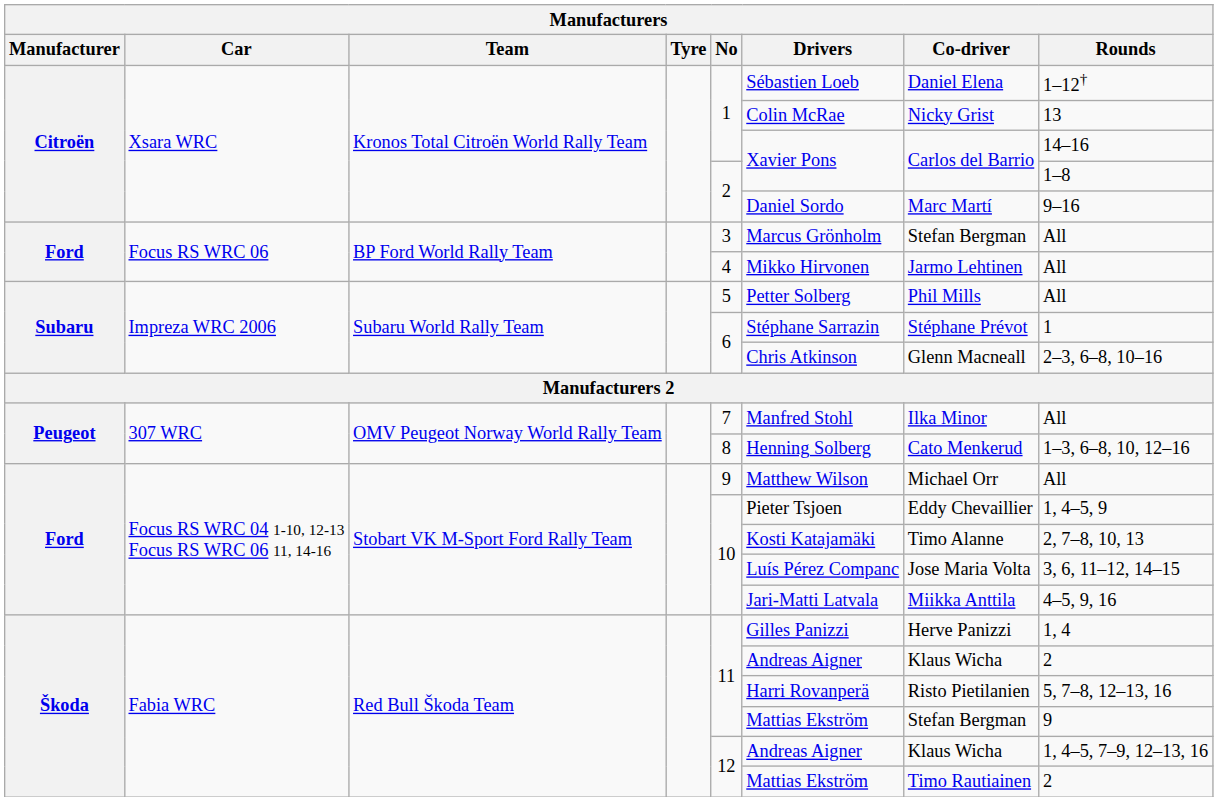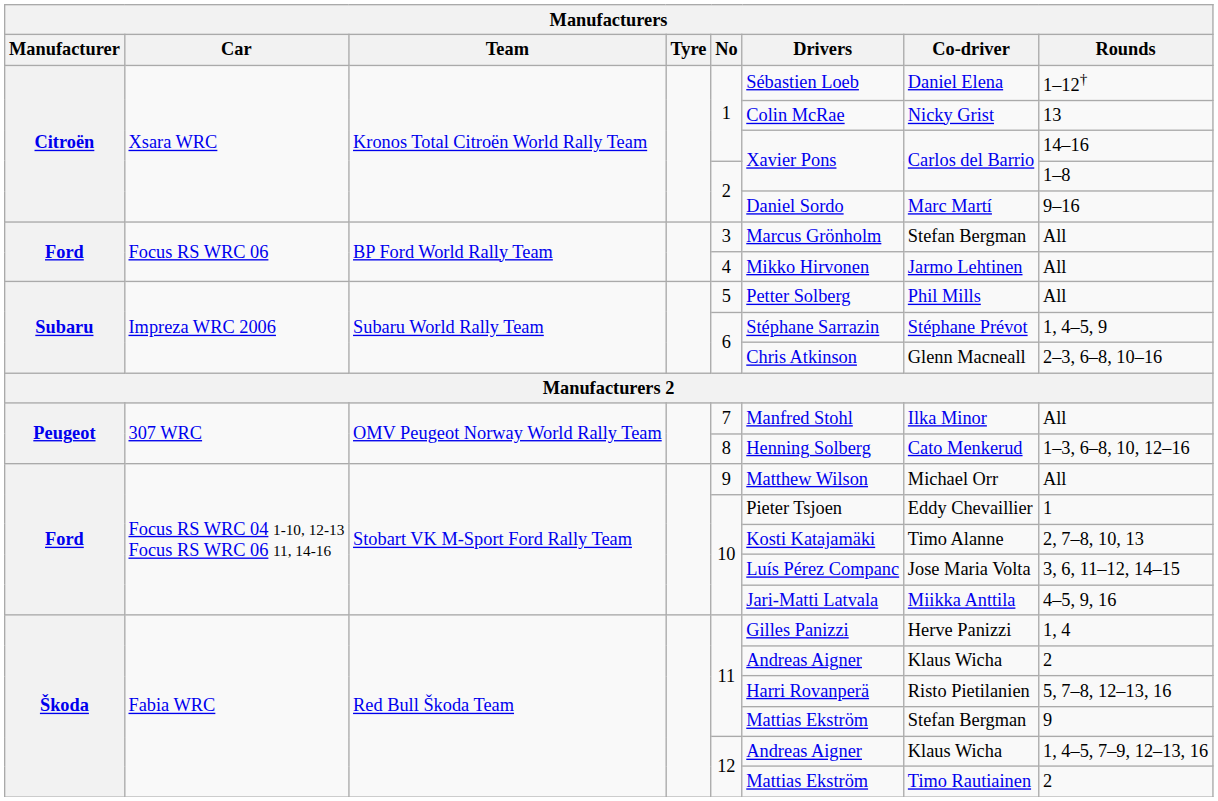(1048, 326) 1 -> (1075, 326) 1, 4–5, 9
(1075, 508) 1, 4–5, 9 -> (1048, 508) 1
